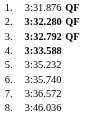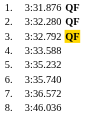(43, 22) bold -> (43, 22) normal
(43, 36) bold -> (43, 36) normal
(72, 36) no background -> (72, 36) gold background
(43, 50) bold -> (43, 50) normal
